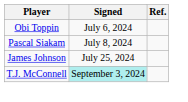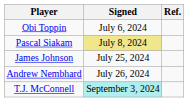(108, 43) no background -> (123, 43) khaki background
+ row: (44, 74)
